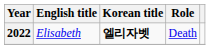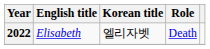(126, 33) bold -> (126, 33) normal
